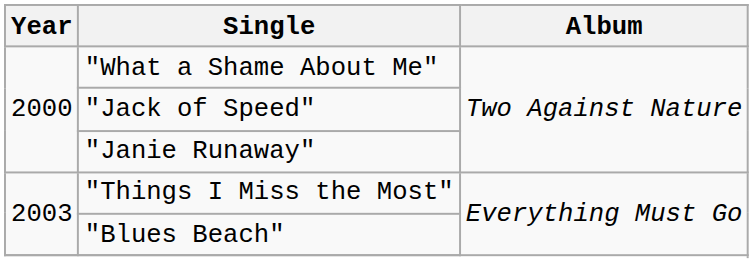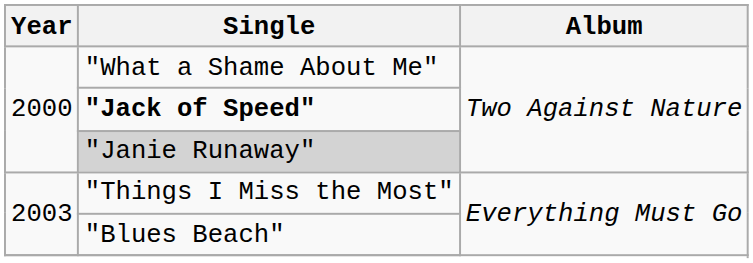(200, 109) normal -> (200, 109) bold
(200, 151) no background -> (200, 151) lightgrey background
